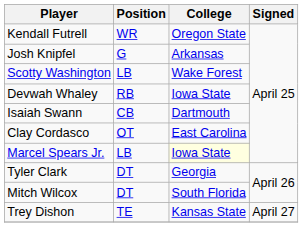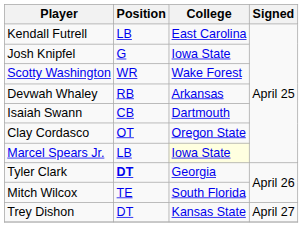(127, 34) WR -> (124, 34) LB
(209, 34) Oregon State -> (209, 34) East Carolina
(198, 53) Arkansas -> (201, 53) Iowa State
(124, 73) LB -> (127, 73) WR
(201, 93) Iowa State -> (198, 93) Arkansas
(209, 133) East Carolina -> (209, 133) Oregon State
(125, 172) normal -> (125, 172) bold
(125, 192) DT -> (125, 192) TE
(125, 212) TE -> (125, 212) DT
